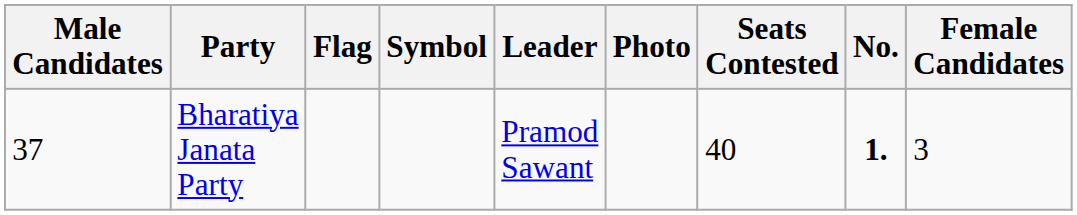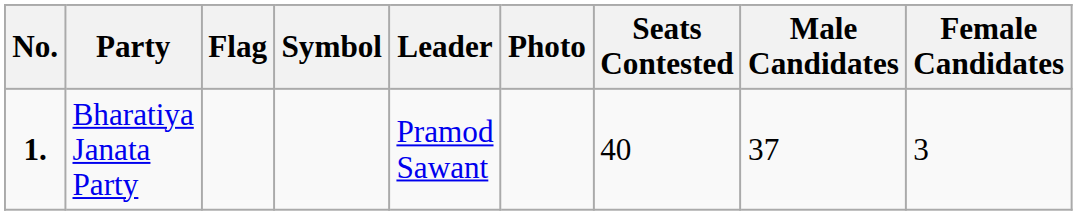columns swapped: (876, 46) <-> (88, 46)
